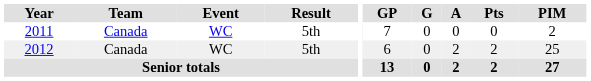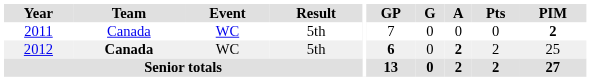(552, 31) normal -> (553, 31) bold
(126, 49) normal -> (129, 49) bold
(387, 49) normal -> (391, 49) bold
(456, 49) normal -> (458, 49) bold
